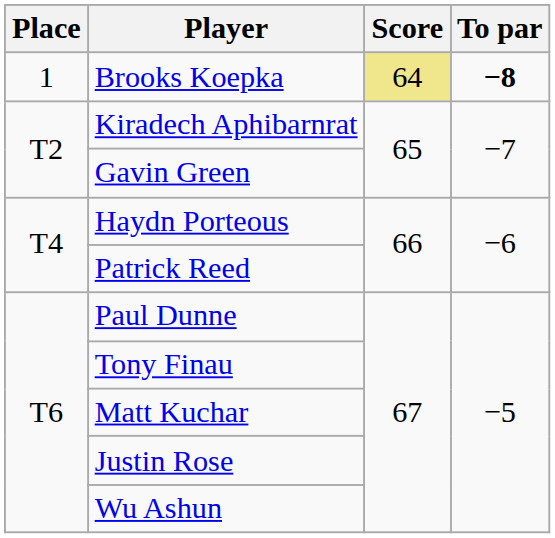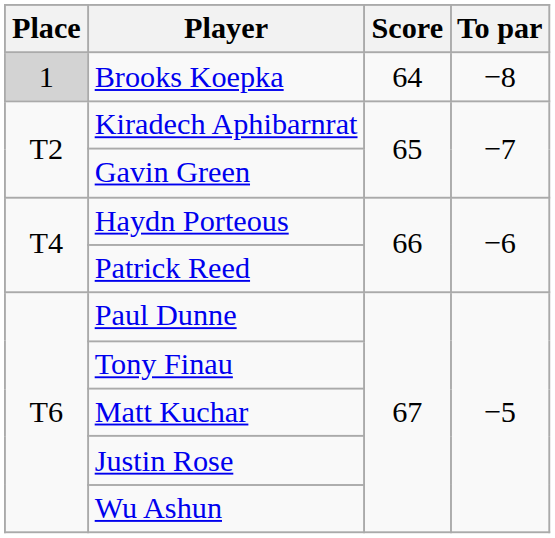(46, 76) no background -> (46, 76) lightgrey background
(407, 76) khaki background -> (407, 76) no background
(500, 76) bold -> (500, 76) normal
